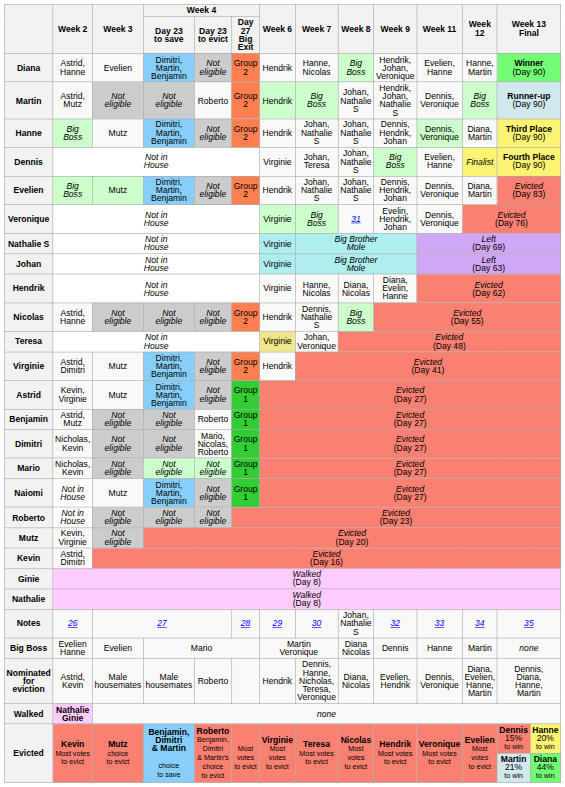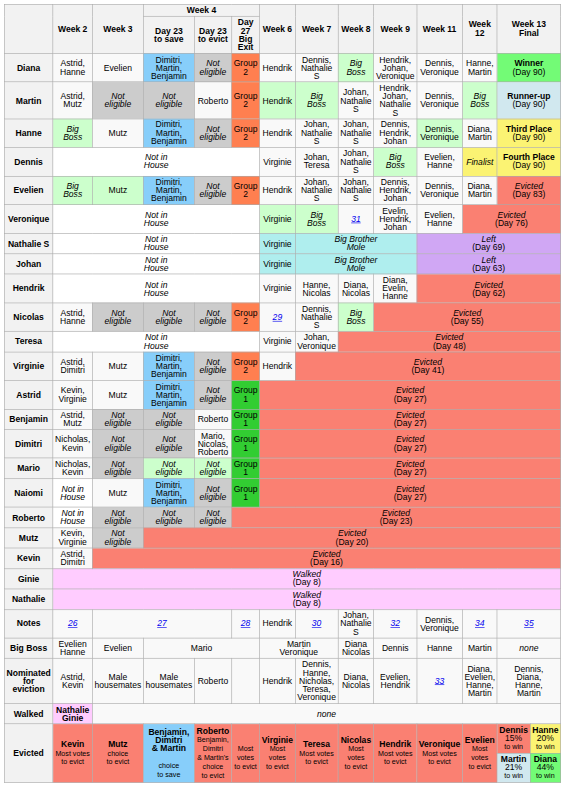(317, 67) Hanne, Nicolas -> (317, 67) Dennis, Nathalie S
(440, 67) Evelien, Hanne -> (440, 67) Dennis, Veronique
(440, 219) Dennis, Veronique -> (440, 219) Evelien, Hanne
(277, 317) Hendrik -> (277, 317) 29
(277, 341) khaki background -> (277, 341) no background
(277, 623) 29 -> (277, 623) Hendrik
(440, 623) 33 -> (440, 623) Dennis, Veronique
(440, 681) Dennis, Veronique -> (440, 681) 33
